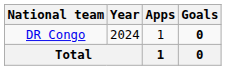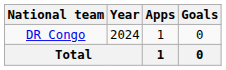(200, 35) bold -> (200, 35) normal
